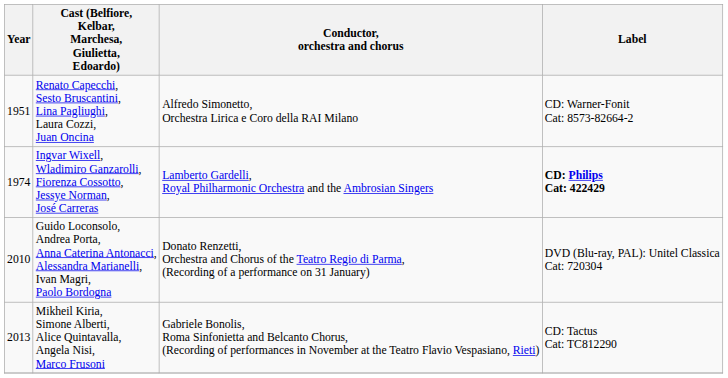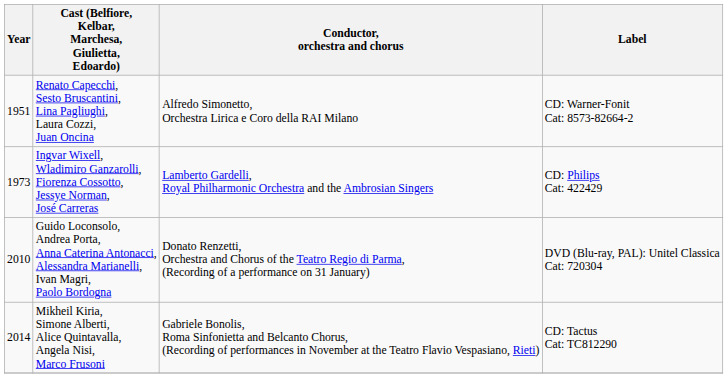(19, 182) 1974 -> (19, 182) 1973
(575, 182) bold -> (574, 182) normal
(19, 337) 2013 -> (19, 337) 2014
